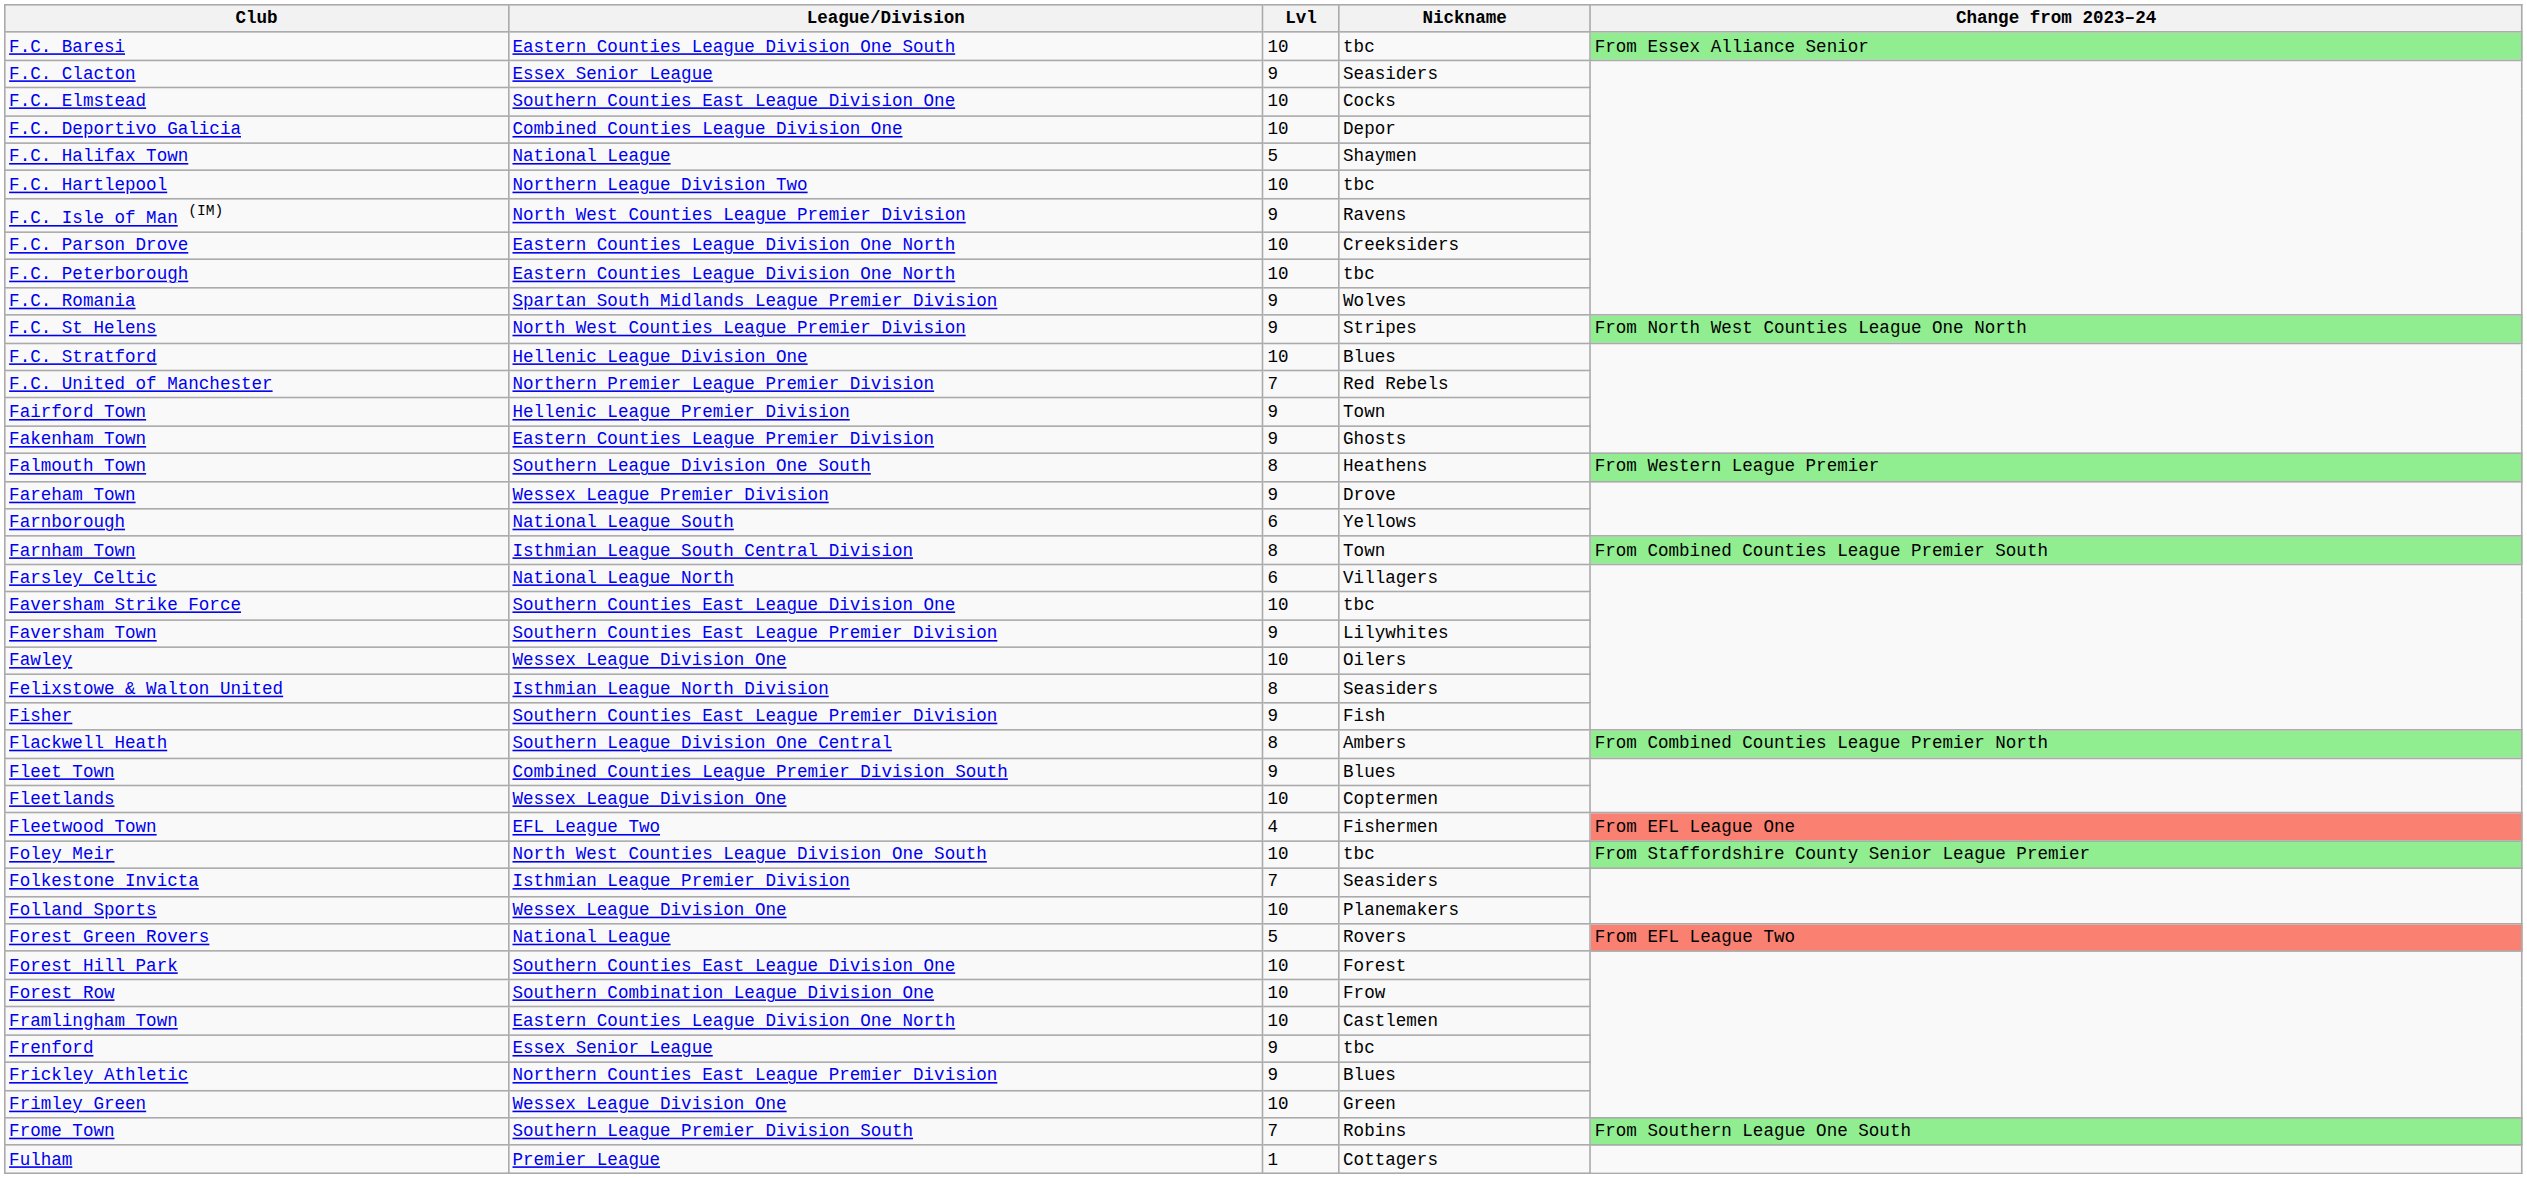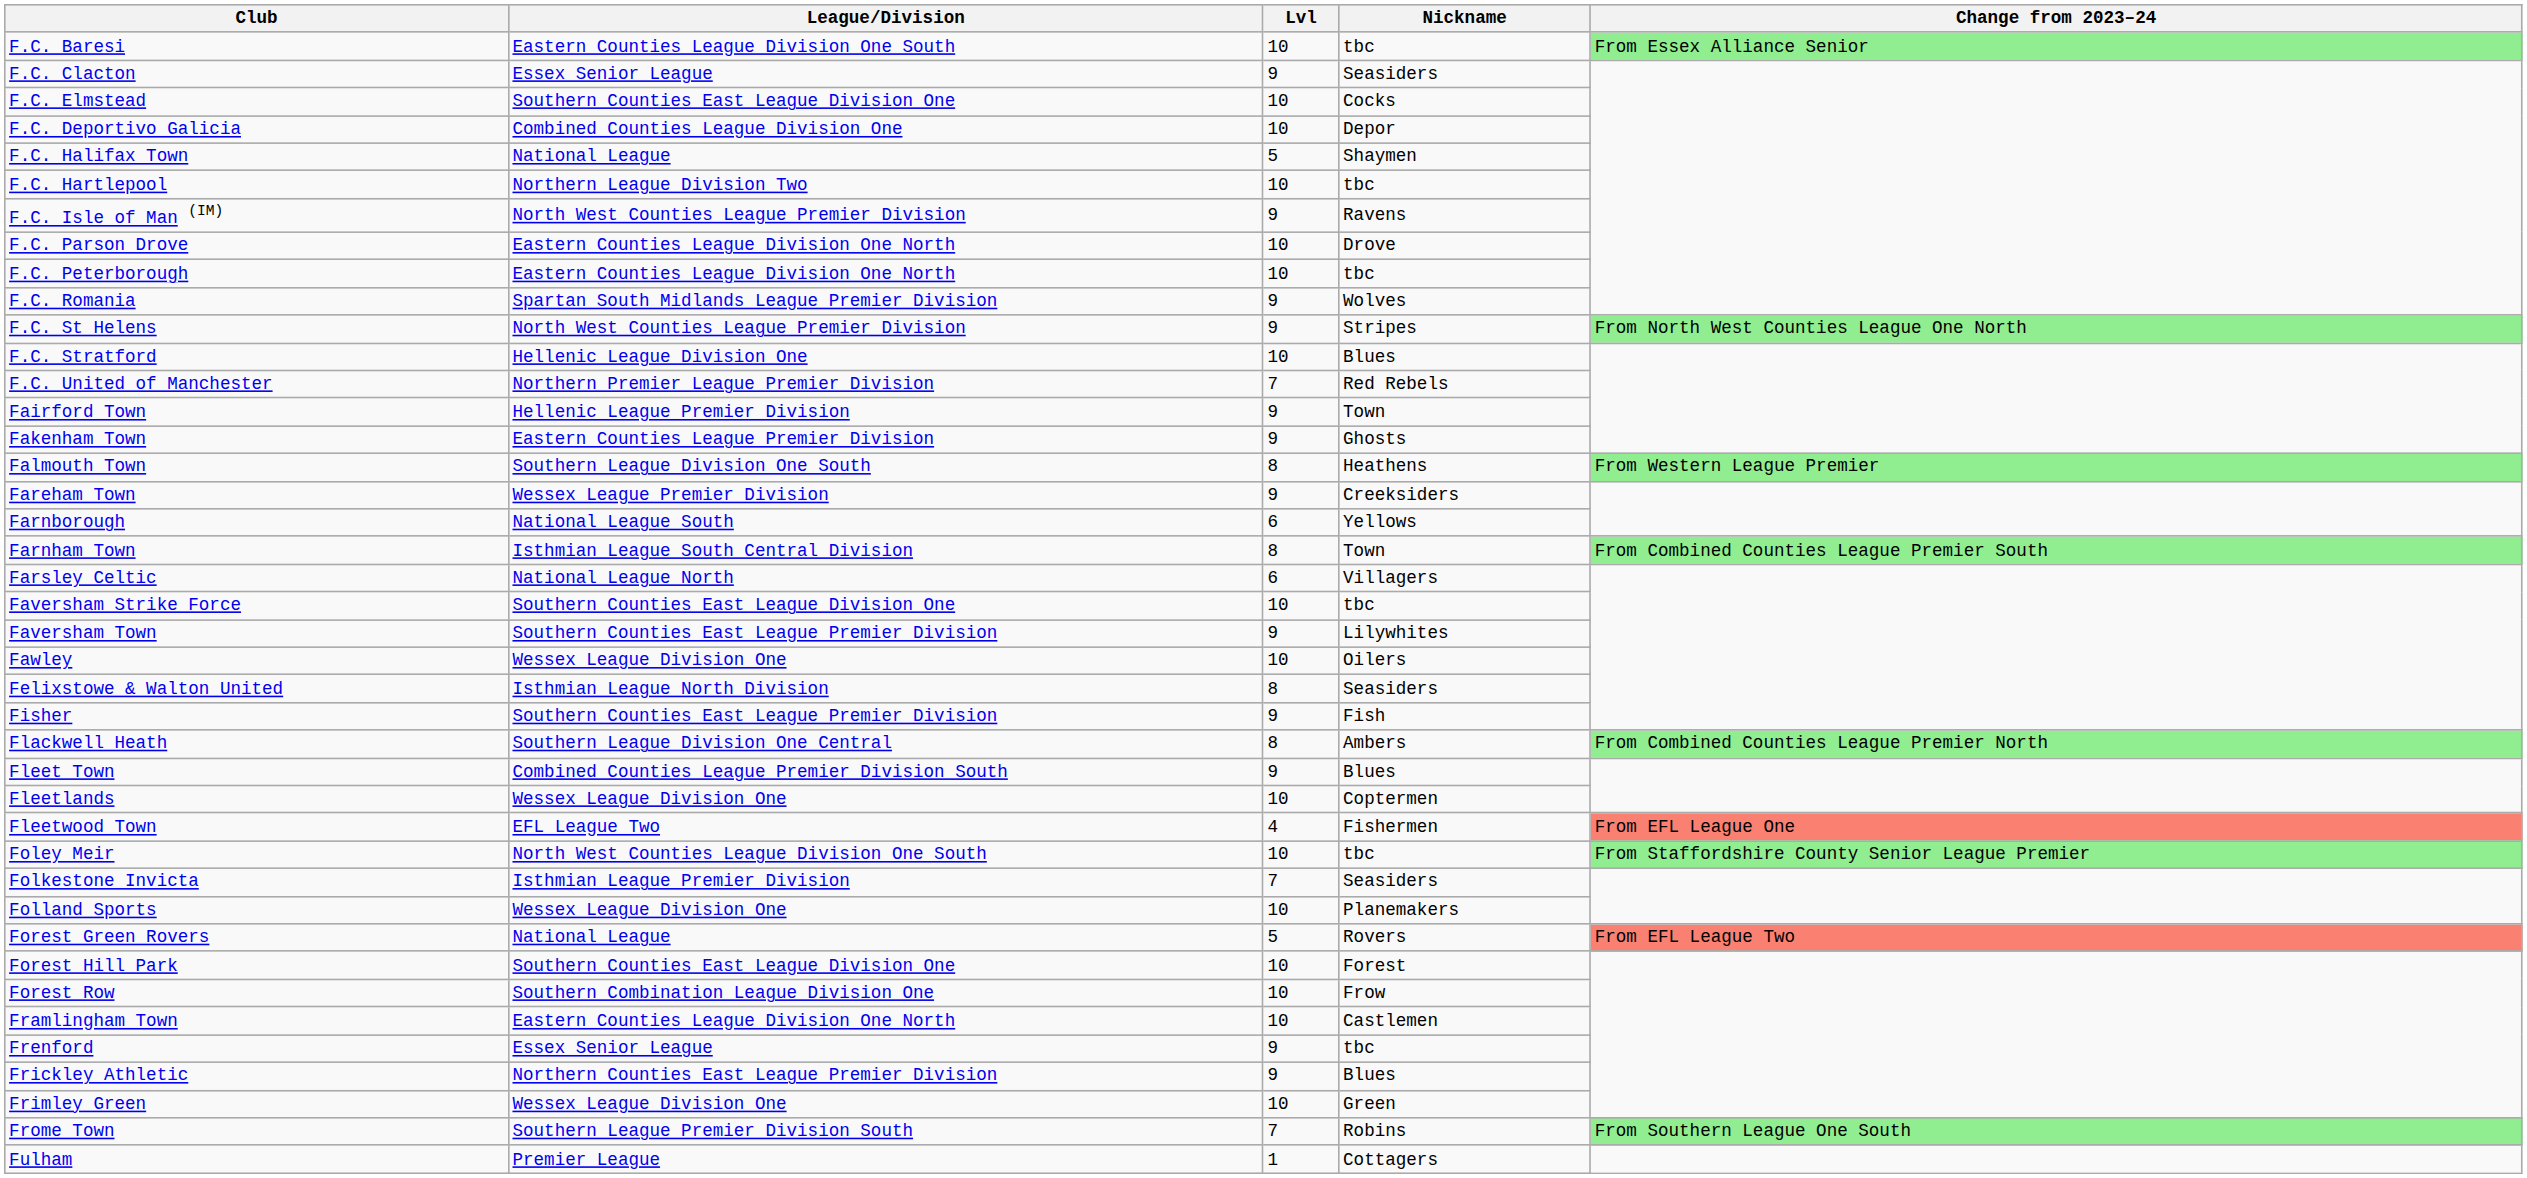(1401, 246) Creeksiders -> (1369, 246) Drove
(1369, 495) Drove -> (1401, 495) Creeksiders
